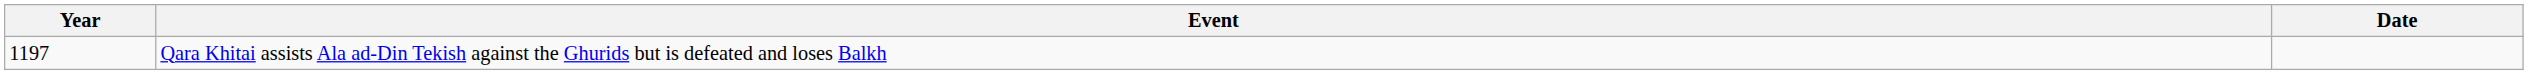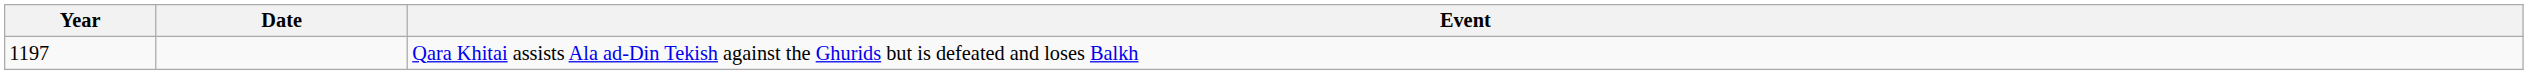columns swapped: (2397, 20) <-> (1213, 20)
